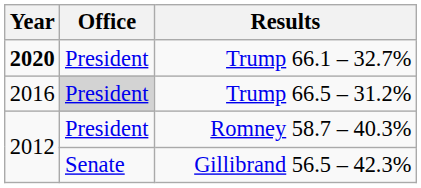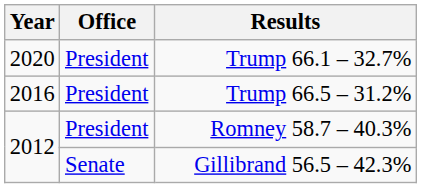(32, 57) bold -> (32, 57) normal
(107, 93) lightgrey background -> (107, 93) no background
